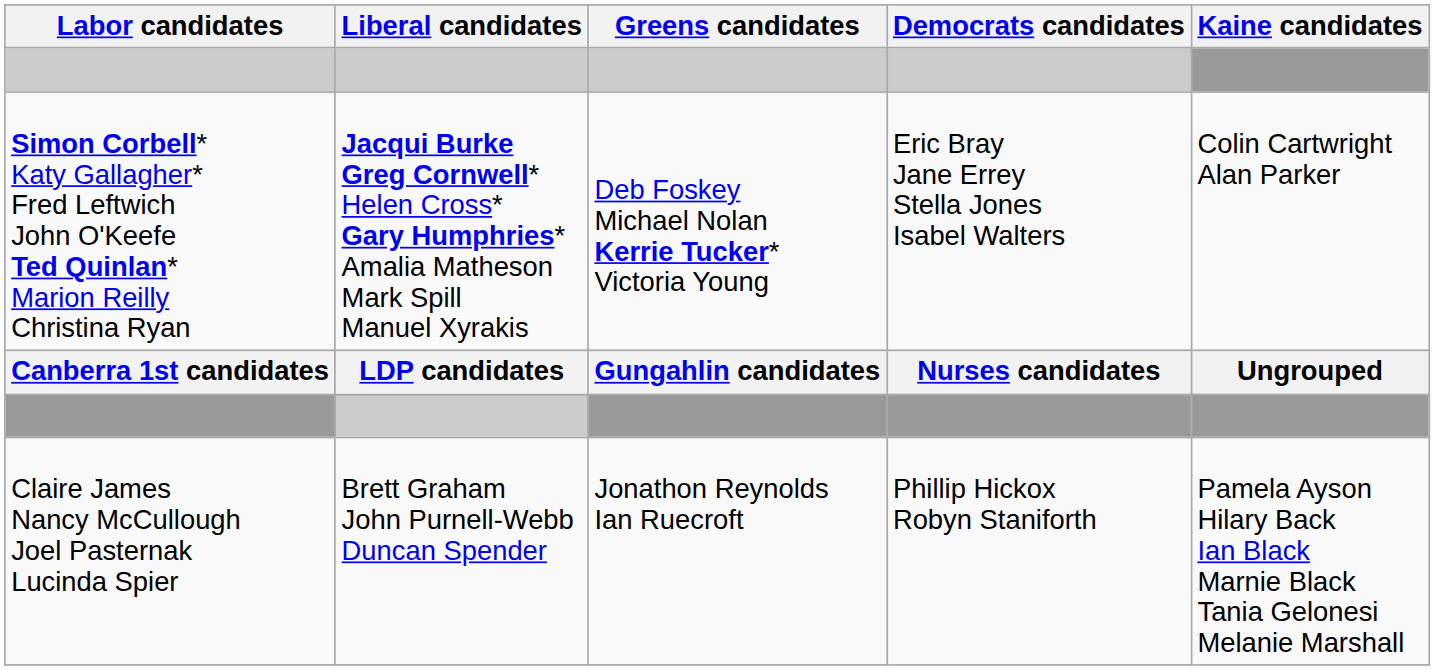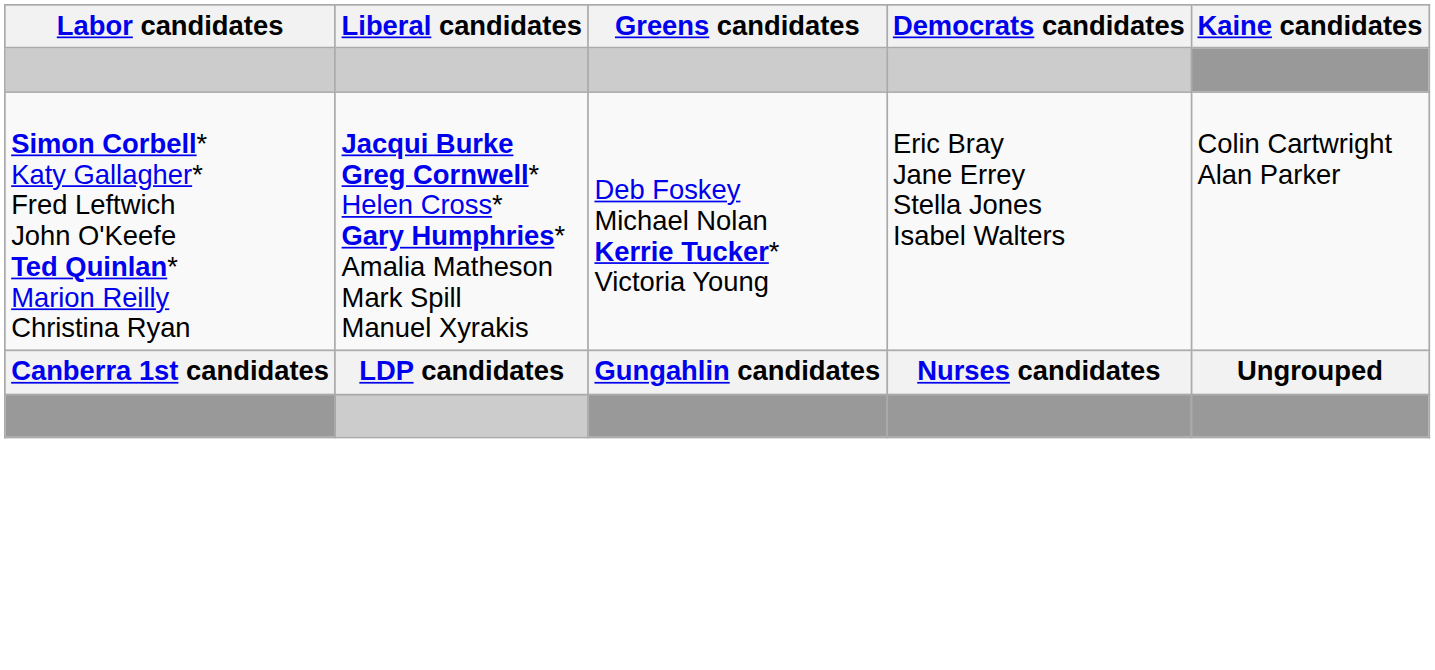- row: (126, 535)
